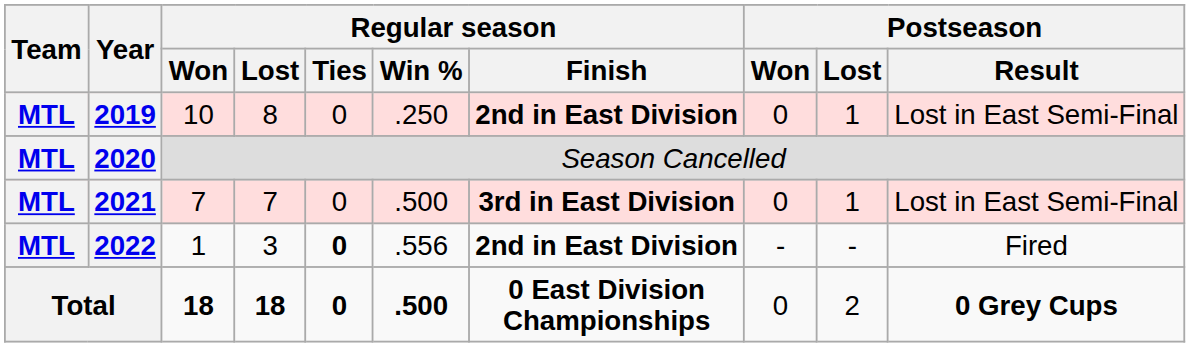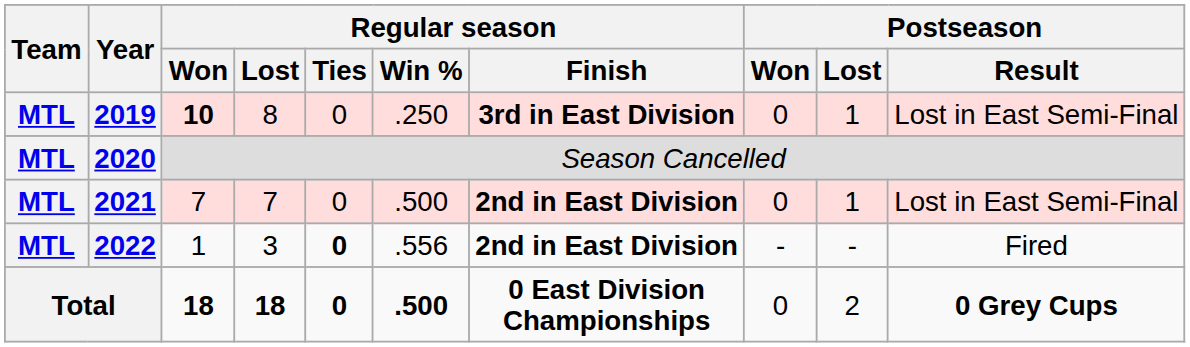(198, 115) normal -> (198, 115) bold
(607, 115) 2nd in East Division -> (607, 115) 3rd in East Division
(607, 202) 3rd in East Division -> (607, 202) 2nd in East Division
